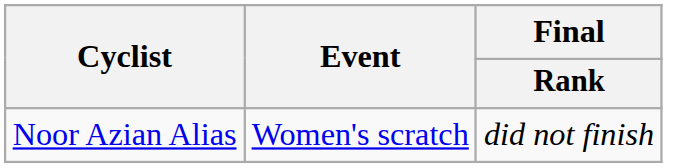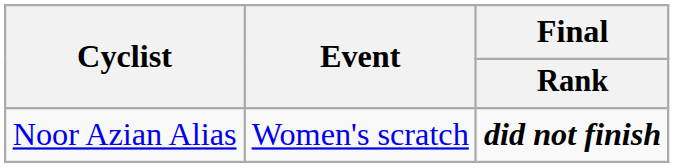(569, 135) normal -> (573, 135) bold
